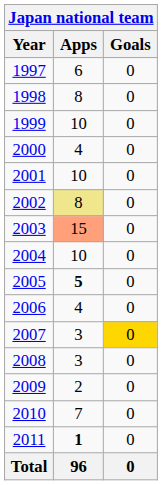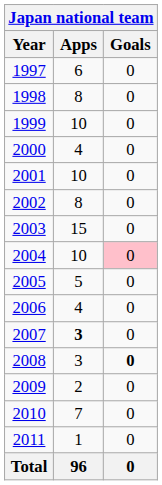(79, 202) khaki background -> (79, 202) no background
(79, 228) lightsalmon background -> (79, 228) no background
(130, 255) no background -> (130, 255) pink background
(79, 281) bold -> (79, 281) normal
(79, 334) normal -> (79, 334) bold
(130, 334) gold background -> (130, 334) no background
(130, 360) normal -> (130, 360) bold
(79, 439) bold -> (79, 439) normal
